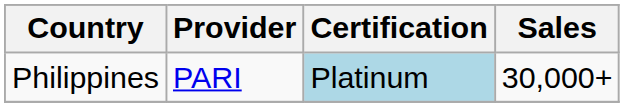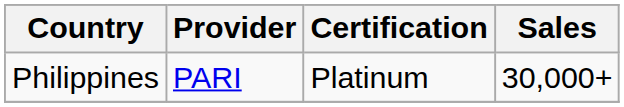(370, 76) lightblue background -> (370, 76) no background
